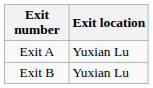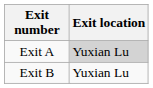(101, 51) no background -> (101, 51) lightgrey background
